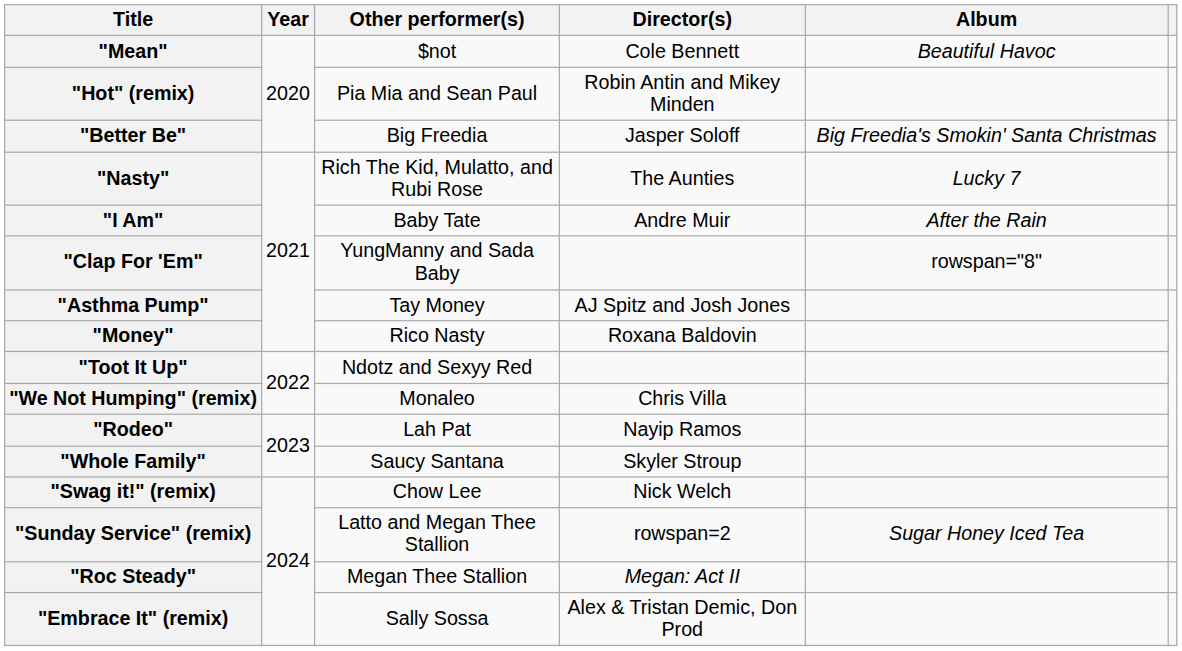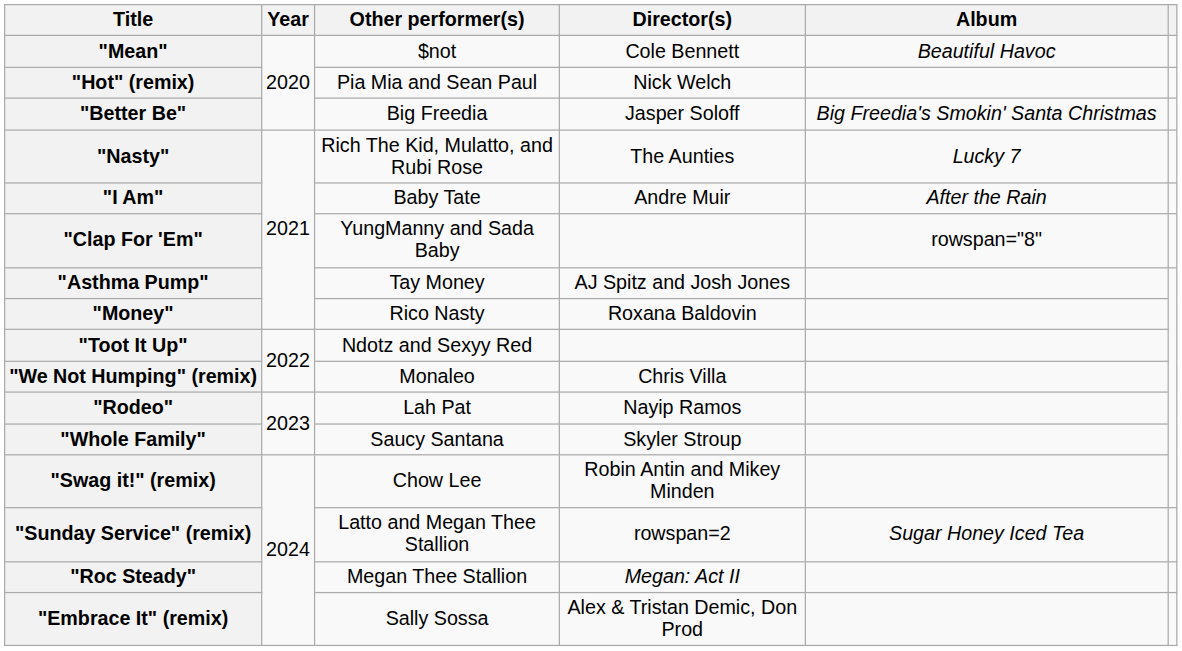(682, 93) Robin Antin and Mikey Minden -> (682, 82) Nick Welch
(682, 492) Nick Welch -> (682, 481) Robin Antin and Mikey Minden
